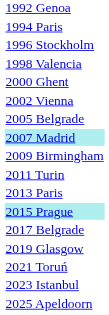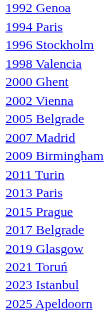(40, 137) paleturquoise background -> (40, 137) no background
(39, 211) paleturquoise background -> (39, 211) no background
